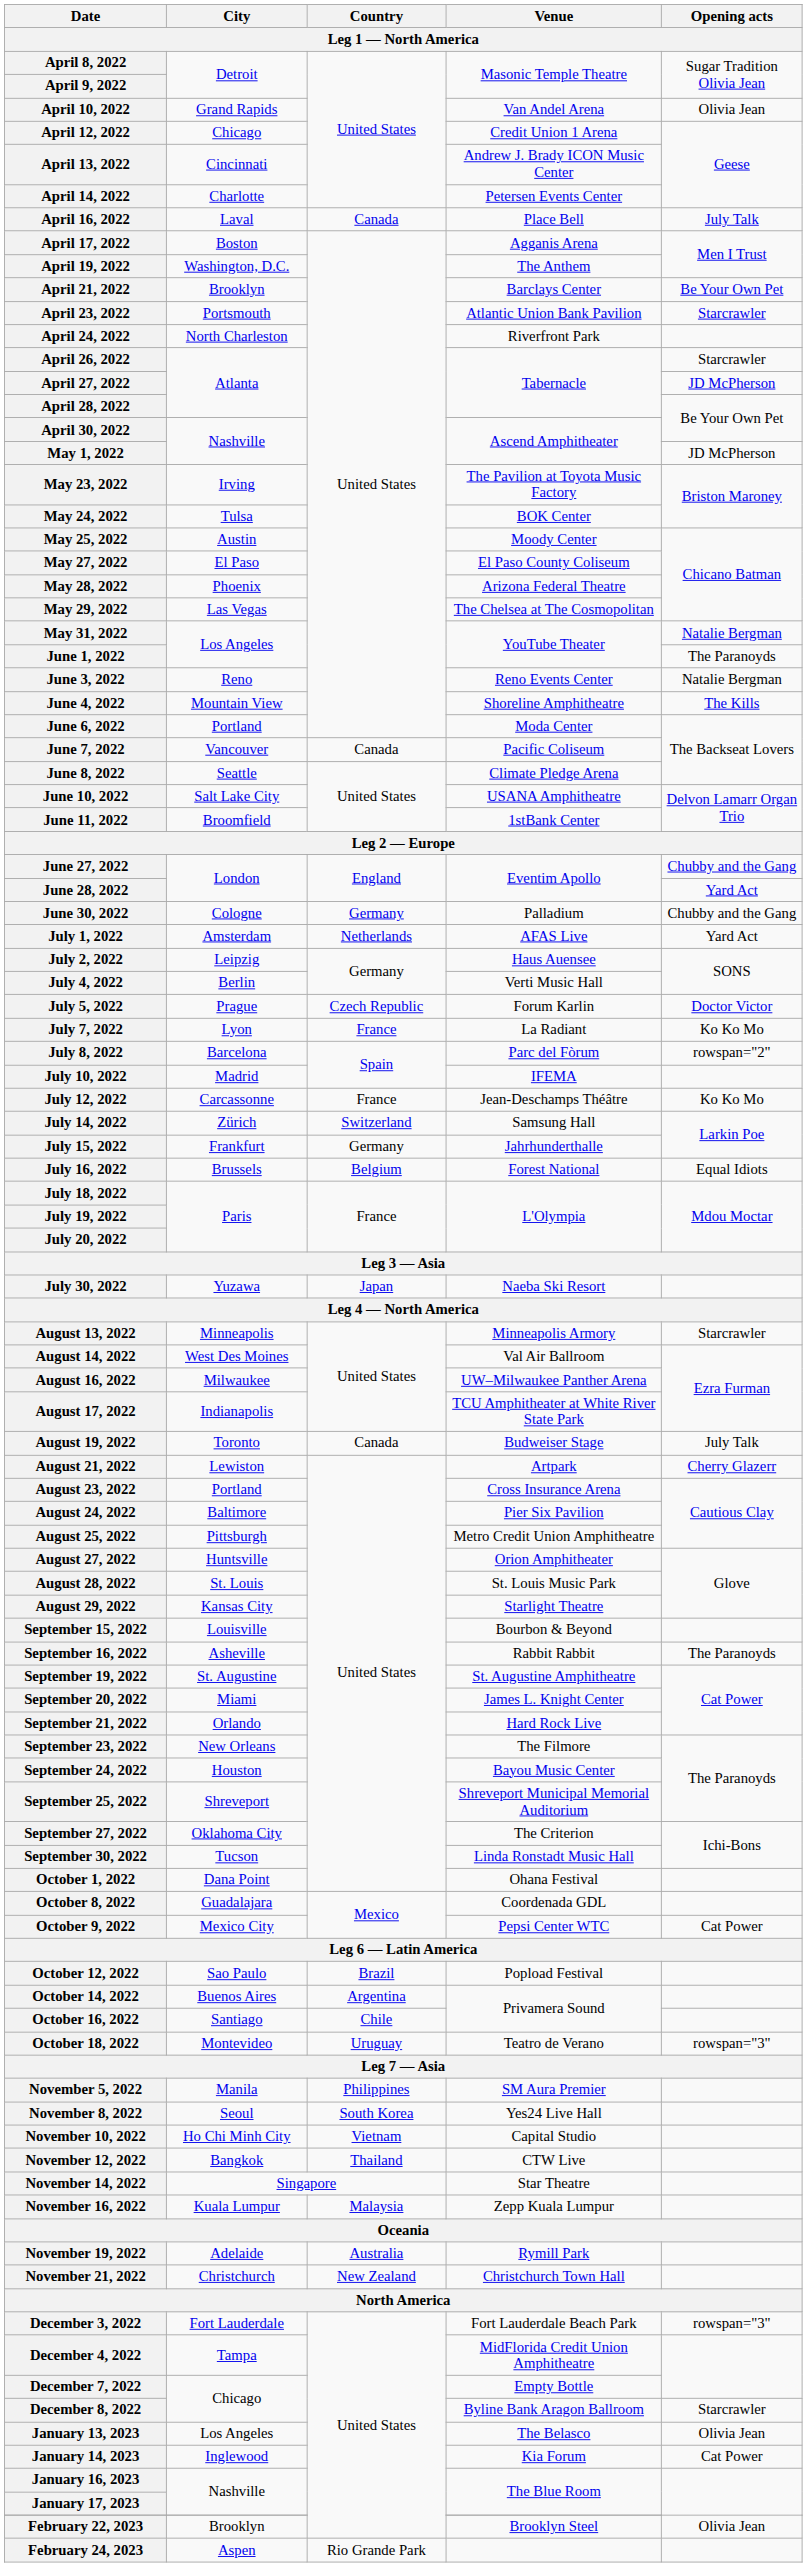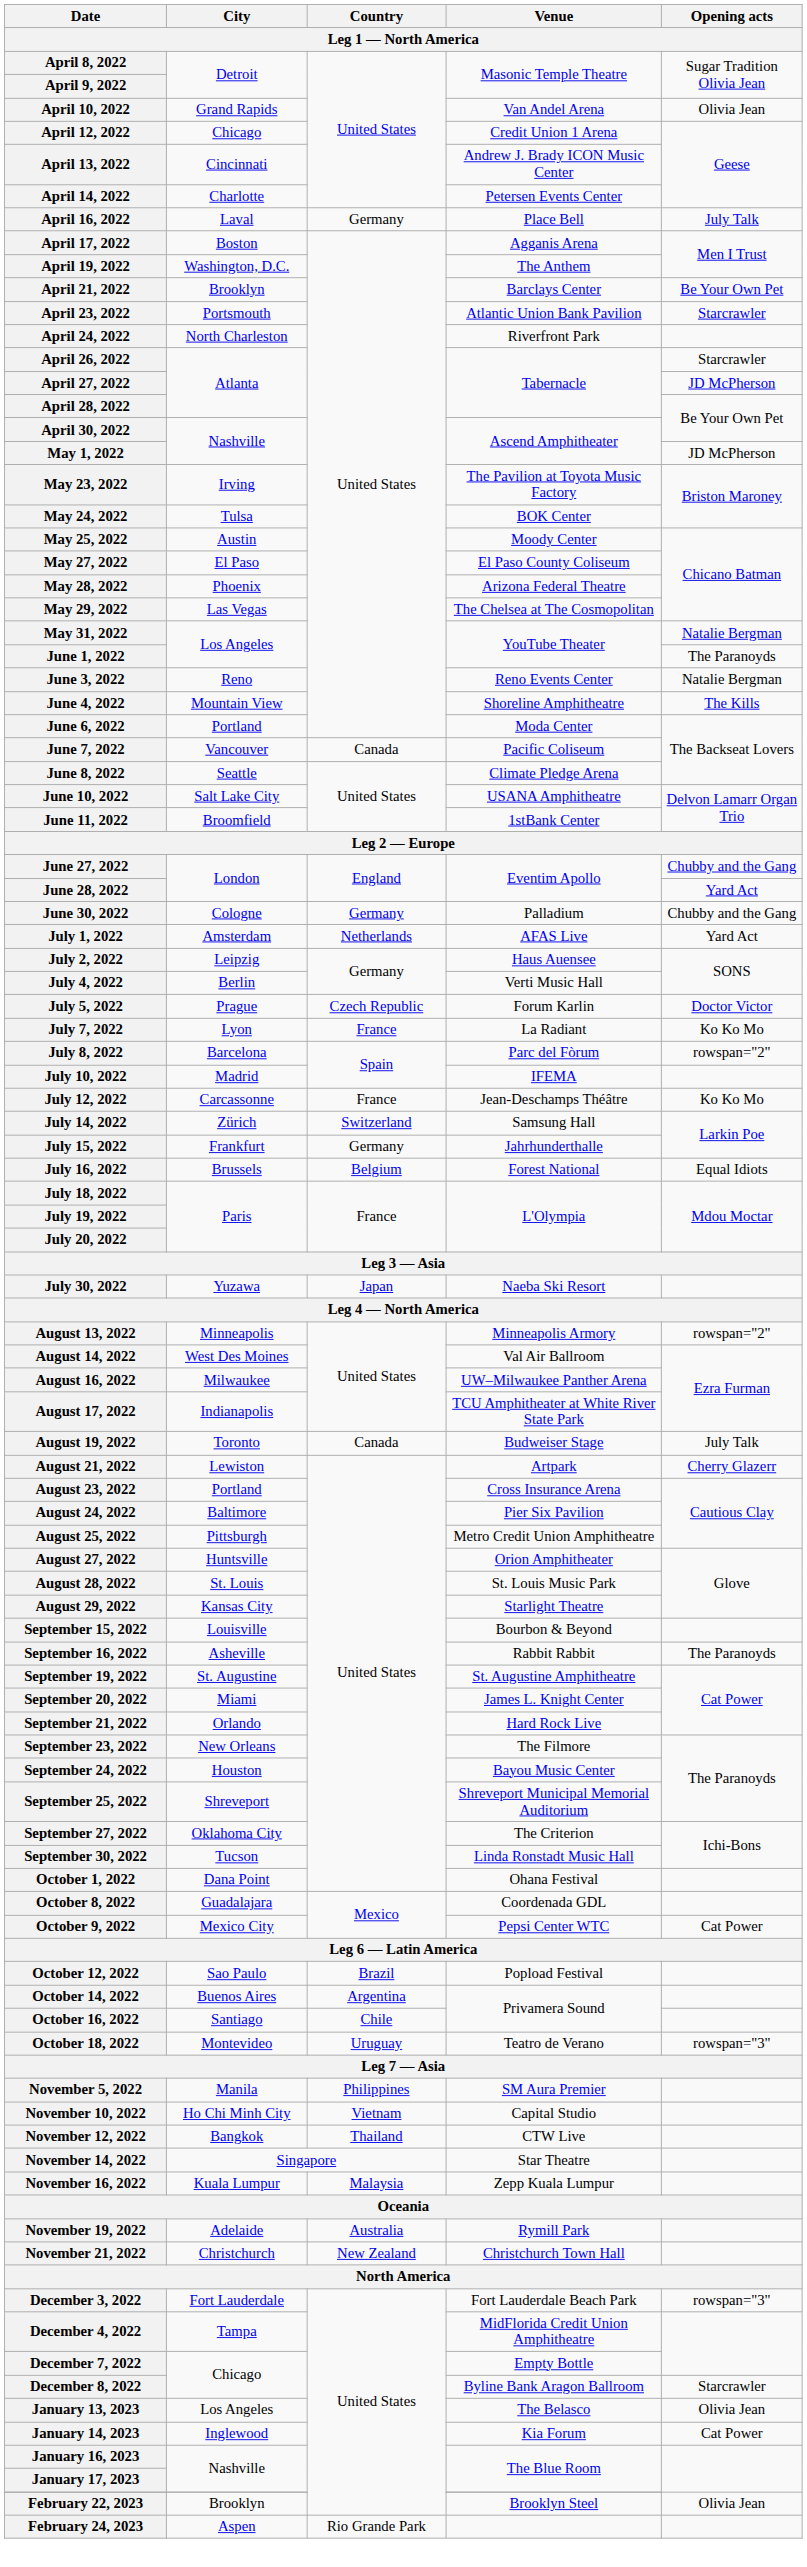(376, 219) Canada -> (376, 219) Germany
(732, 1333) Starcrawler -> (732, 1333) rowspan="2"
- row: (86, 2113)
